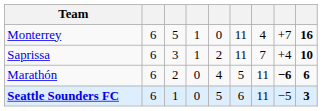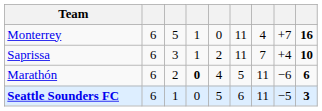(197, 75) normal -> (197, 75) bold
(285, 75) bold -> (285, 75) normal
